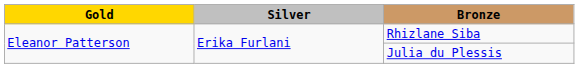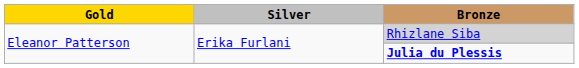(433, 34) no background -> (433, 34) lightgrey background
(444, 53) normal -> (444, 53) bold
